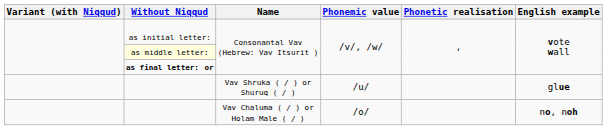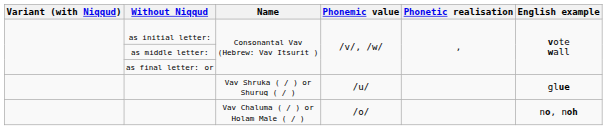(170, 53) lightyellow background -> (170, 53) no background
(170, 67) bold -> (170, 67) normal
